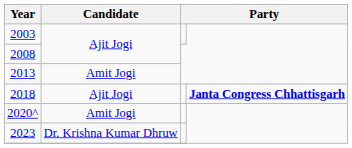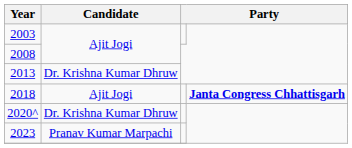(111, 73) Amit Jogi -> (111, 73) Dr. Krishna Kumar Dhruw
(111, 113) Amit Jogi -> (111, 113) Dr. Krishna Kumar Dhruw
(111, 133) Dr. Krishna Kumar Dhruw -> (111, 133) Pranav Kumar Marpachi
